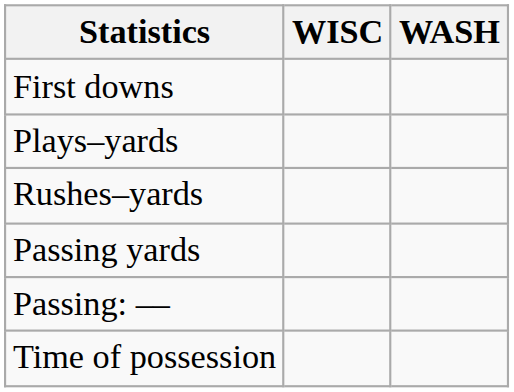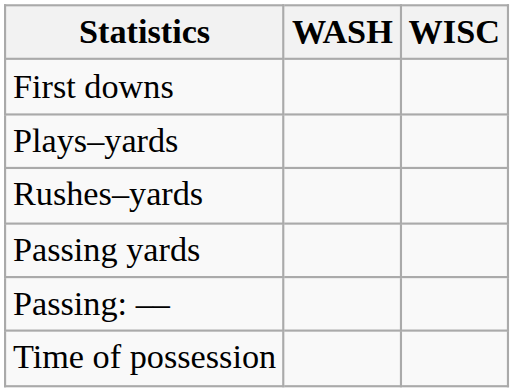columns swapped: (449, 31) <-> (338, 31)
